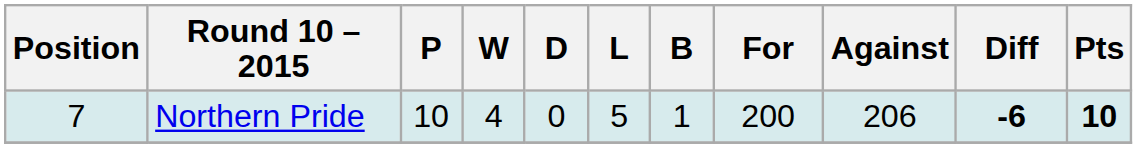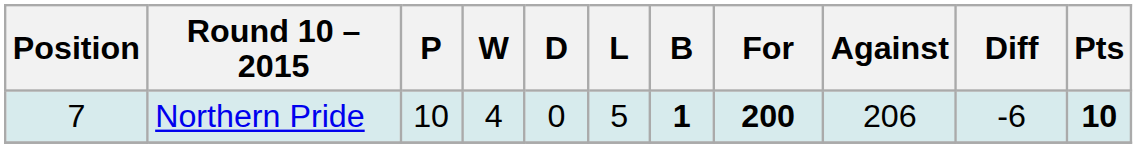(682, 117) normal -> (682, 117) bold
(768, 117) normal -> (768, 117) bold
(1012, 117) bold -> (1012, 117) normal
